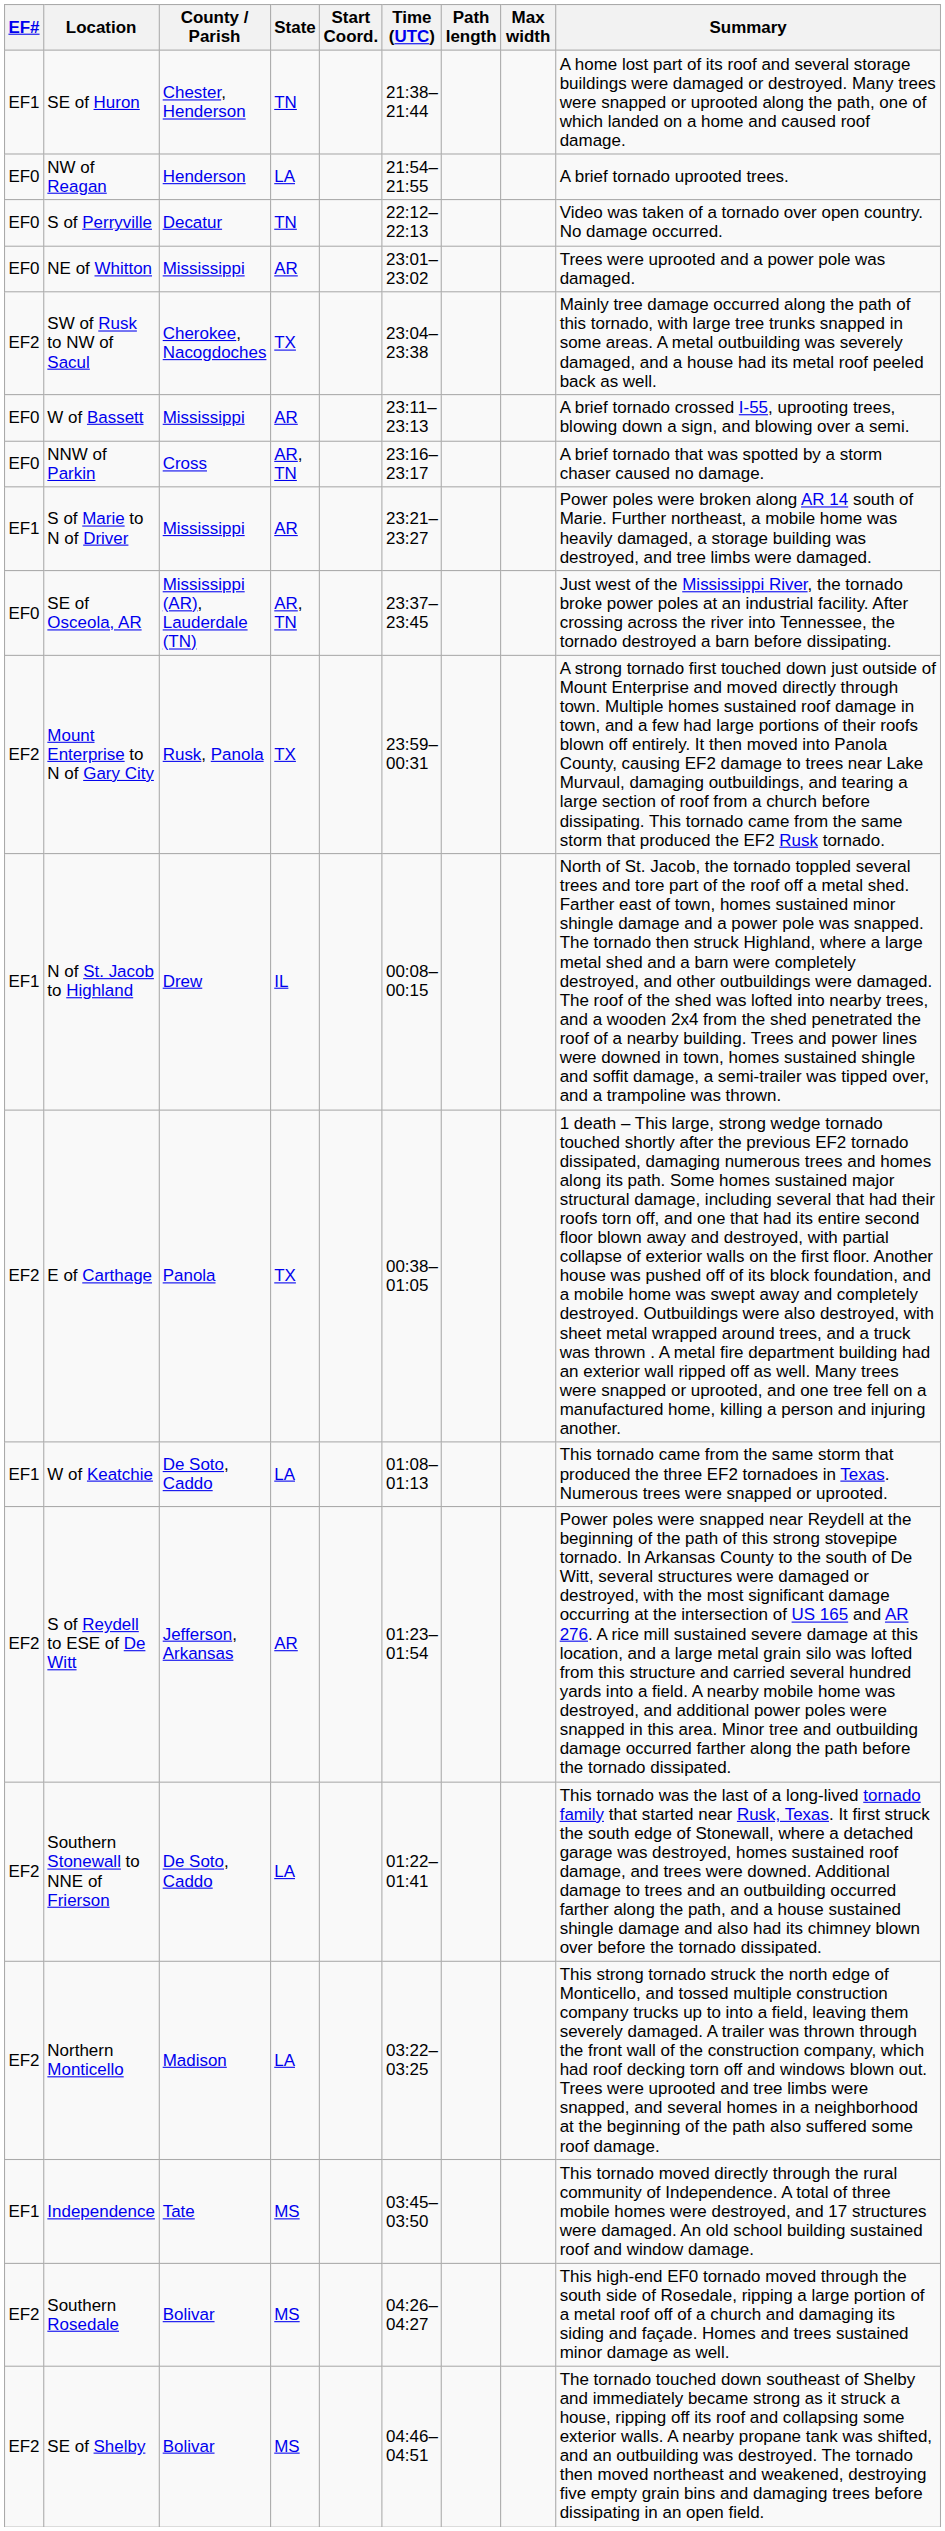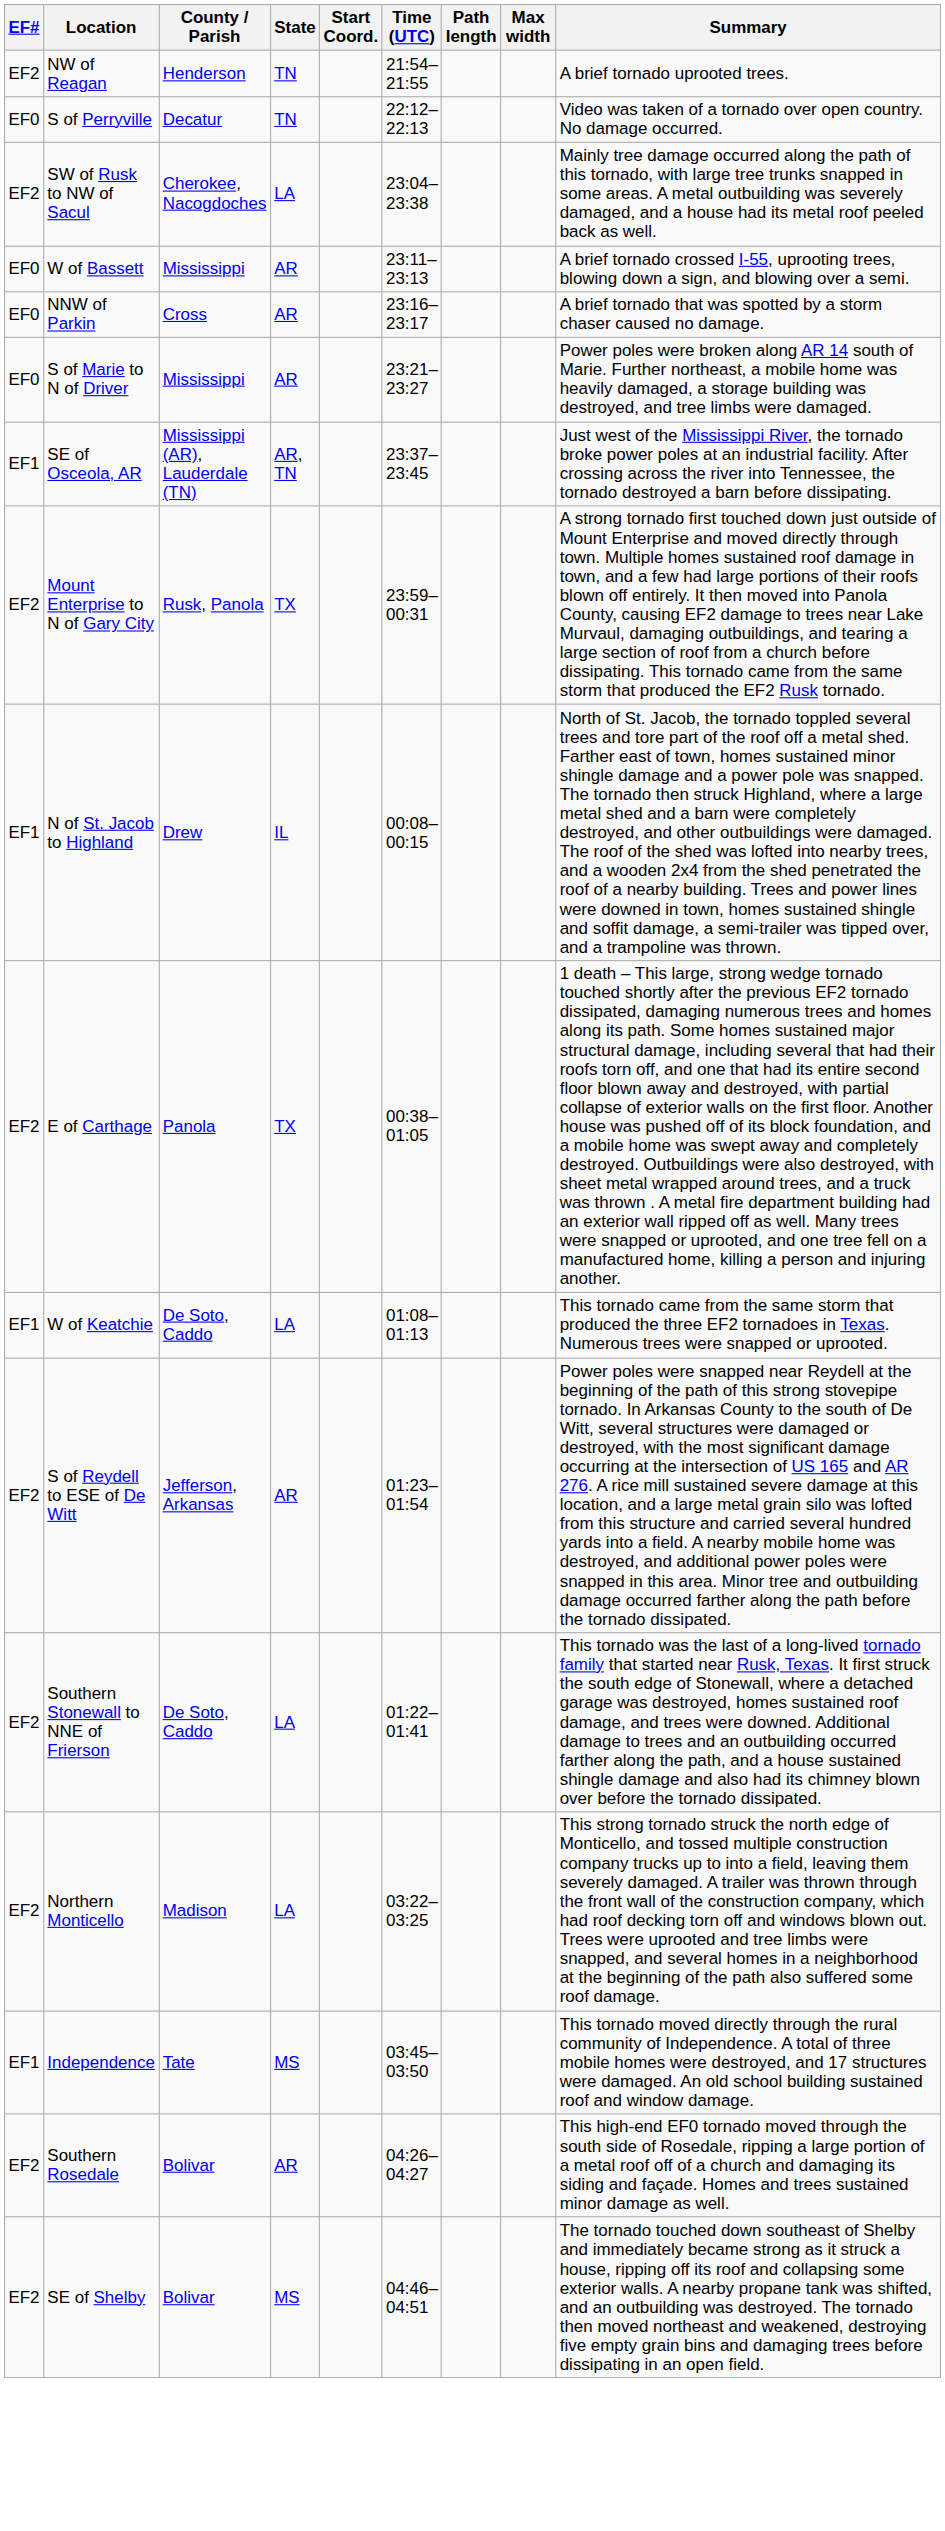- row: (94, 102)
(24, 176) EF0 -> (24, 73) EF2
(285, 176) LA -> (286, 73) TN
- row: (100, 268)
(285, 343) TX -> (285, 194) LA
(288, 463) AR, TN -> (286, 314) AR
(24, 528) EF1 -> (24, 379) EF0
(24, 613) EF0 -> (24, 463) EF1
(287, 2314) MS -> (286, 2165) AR
